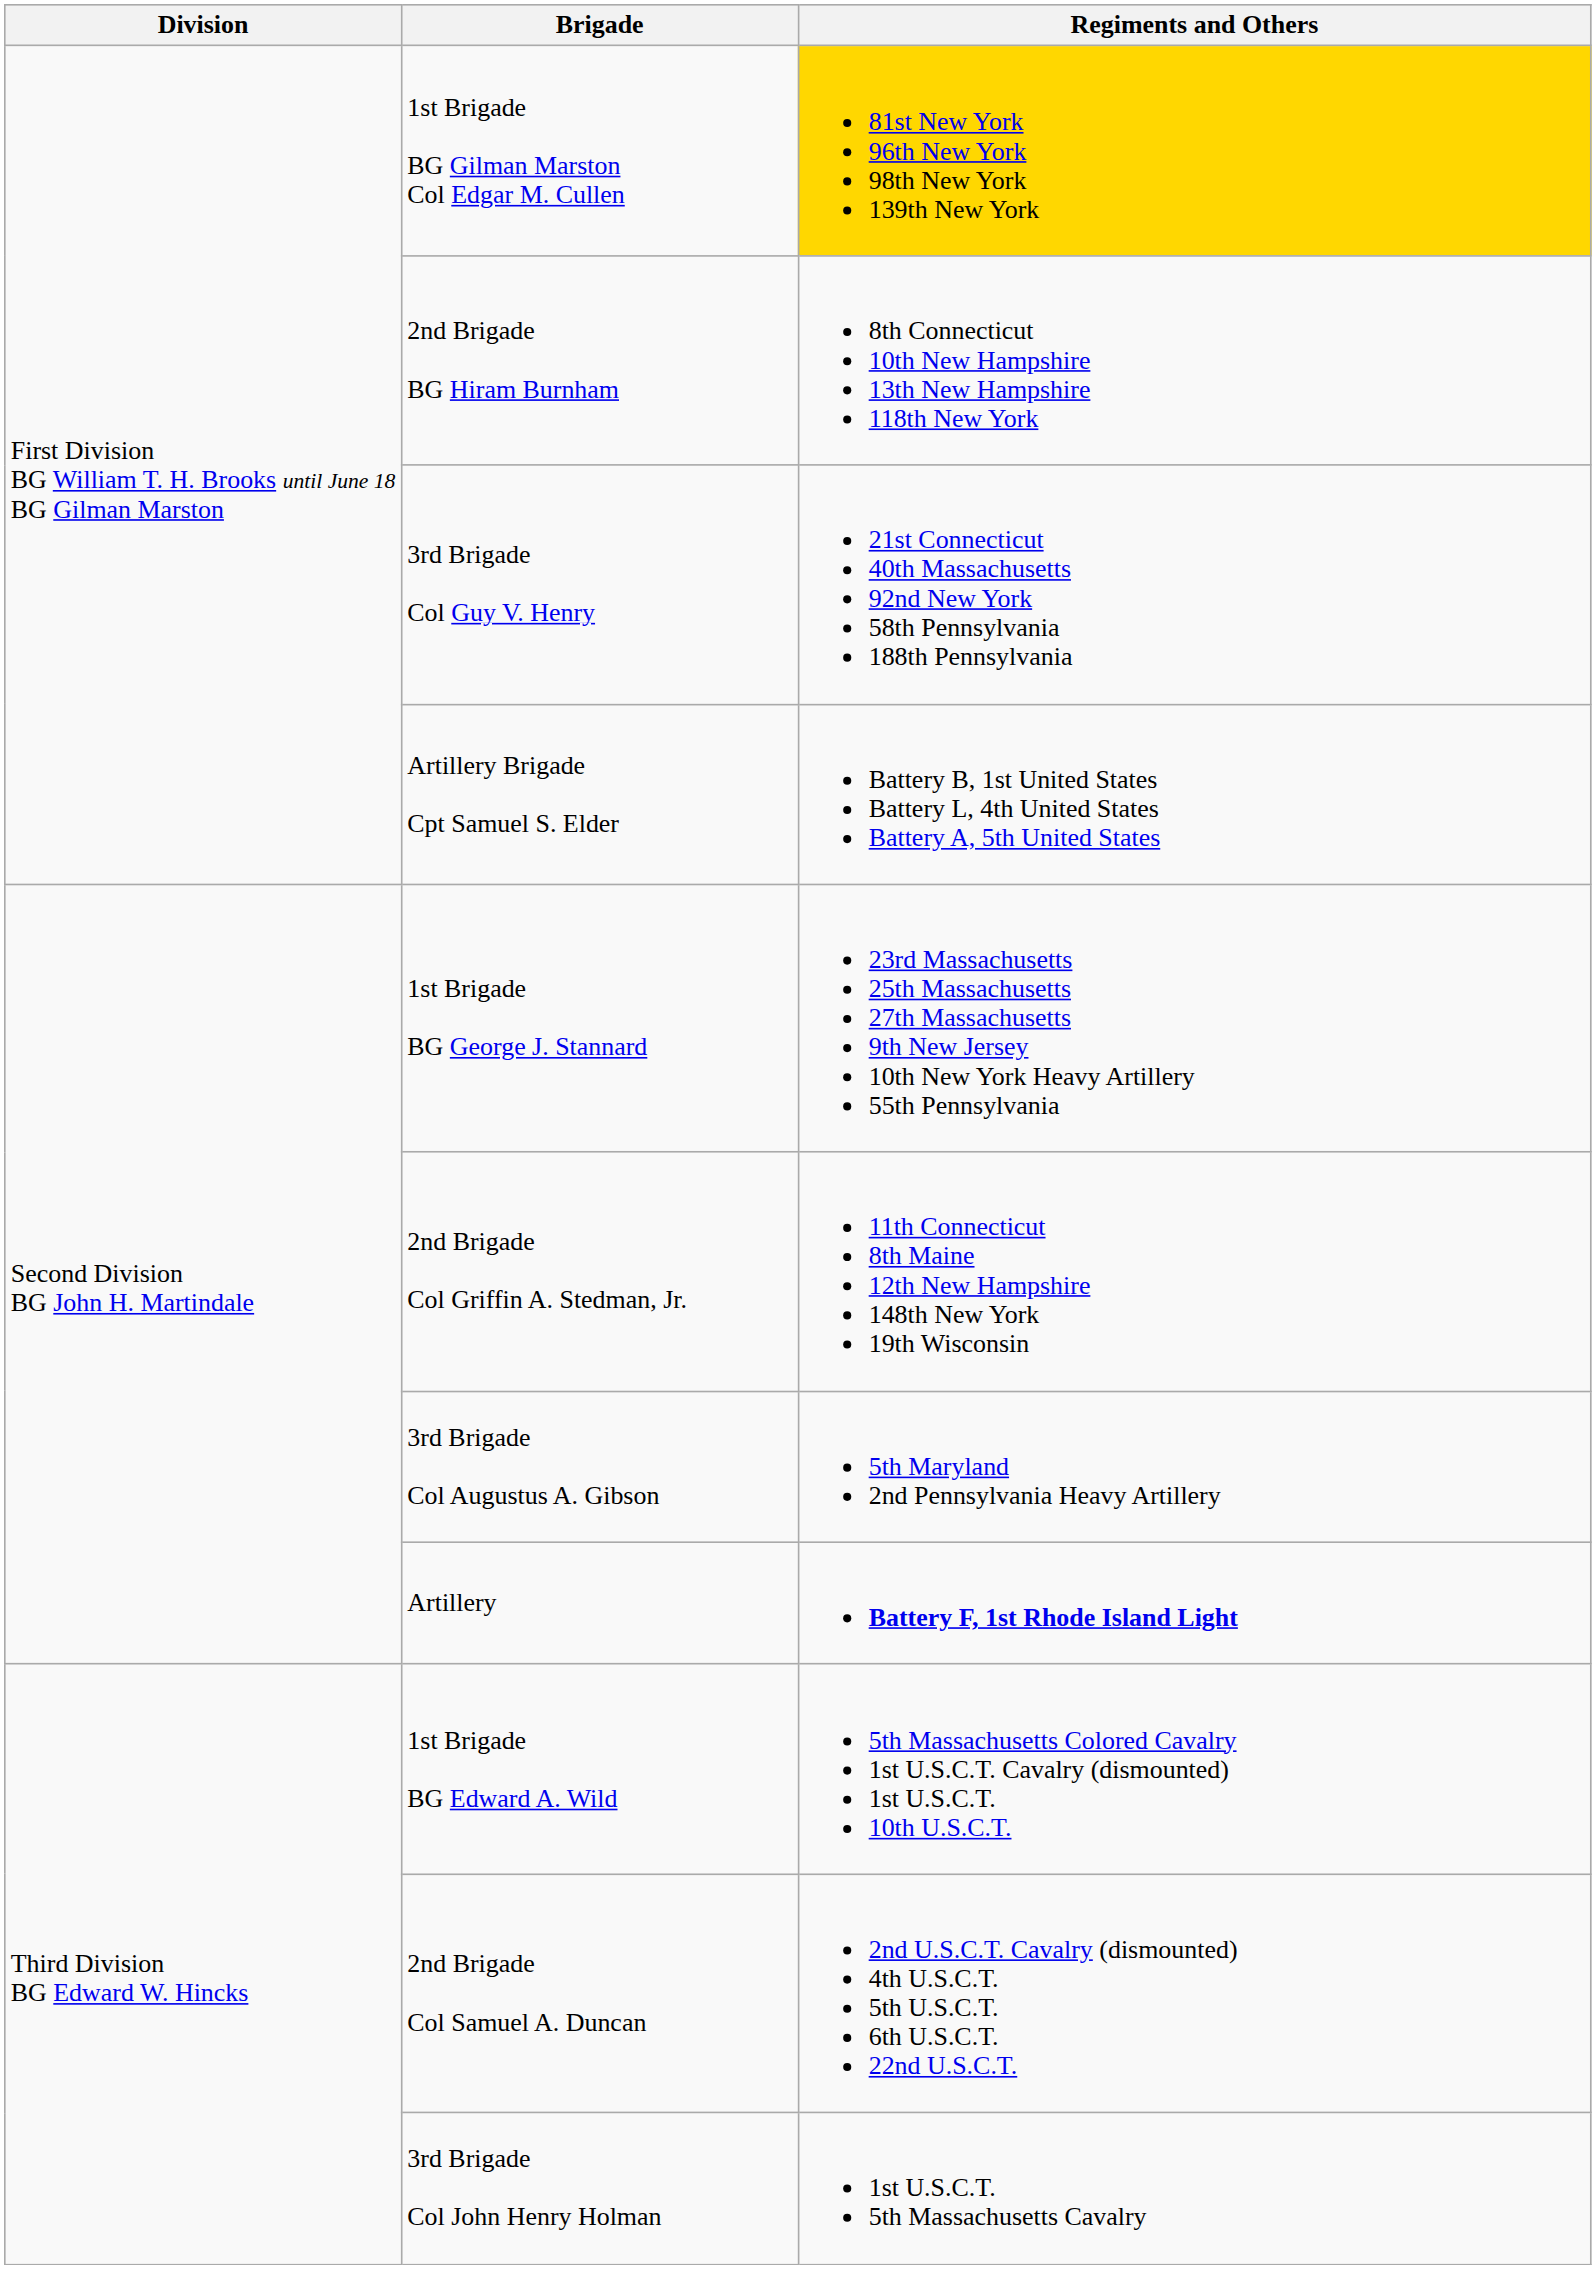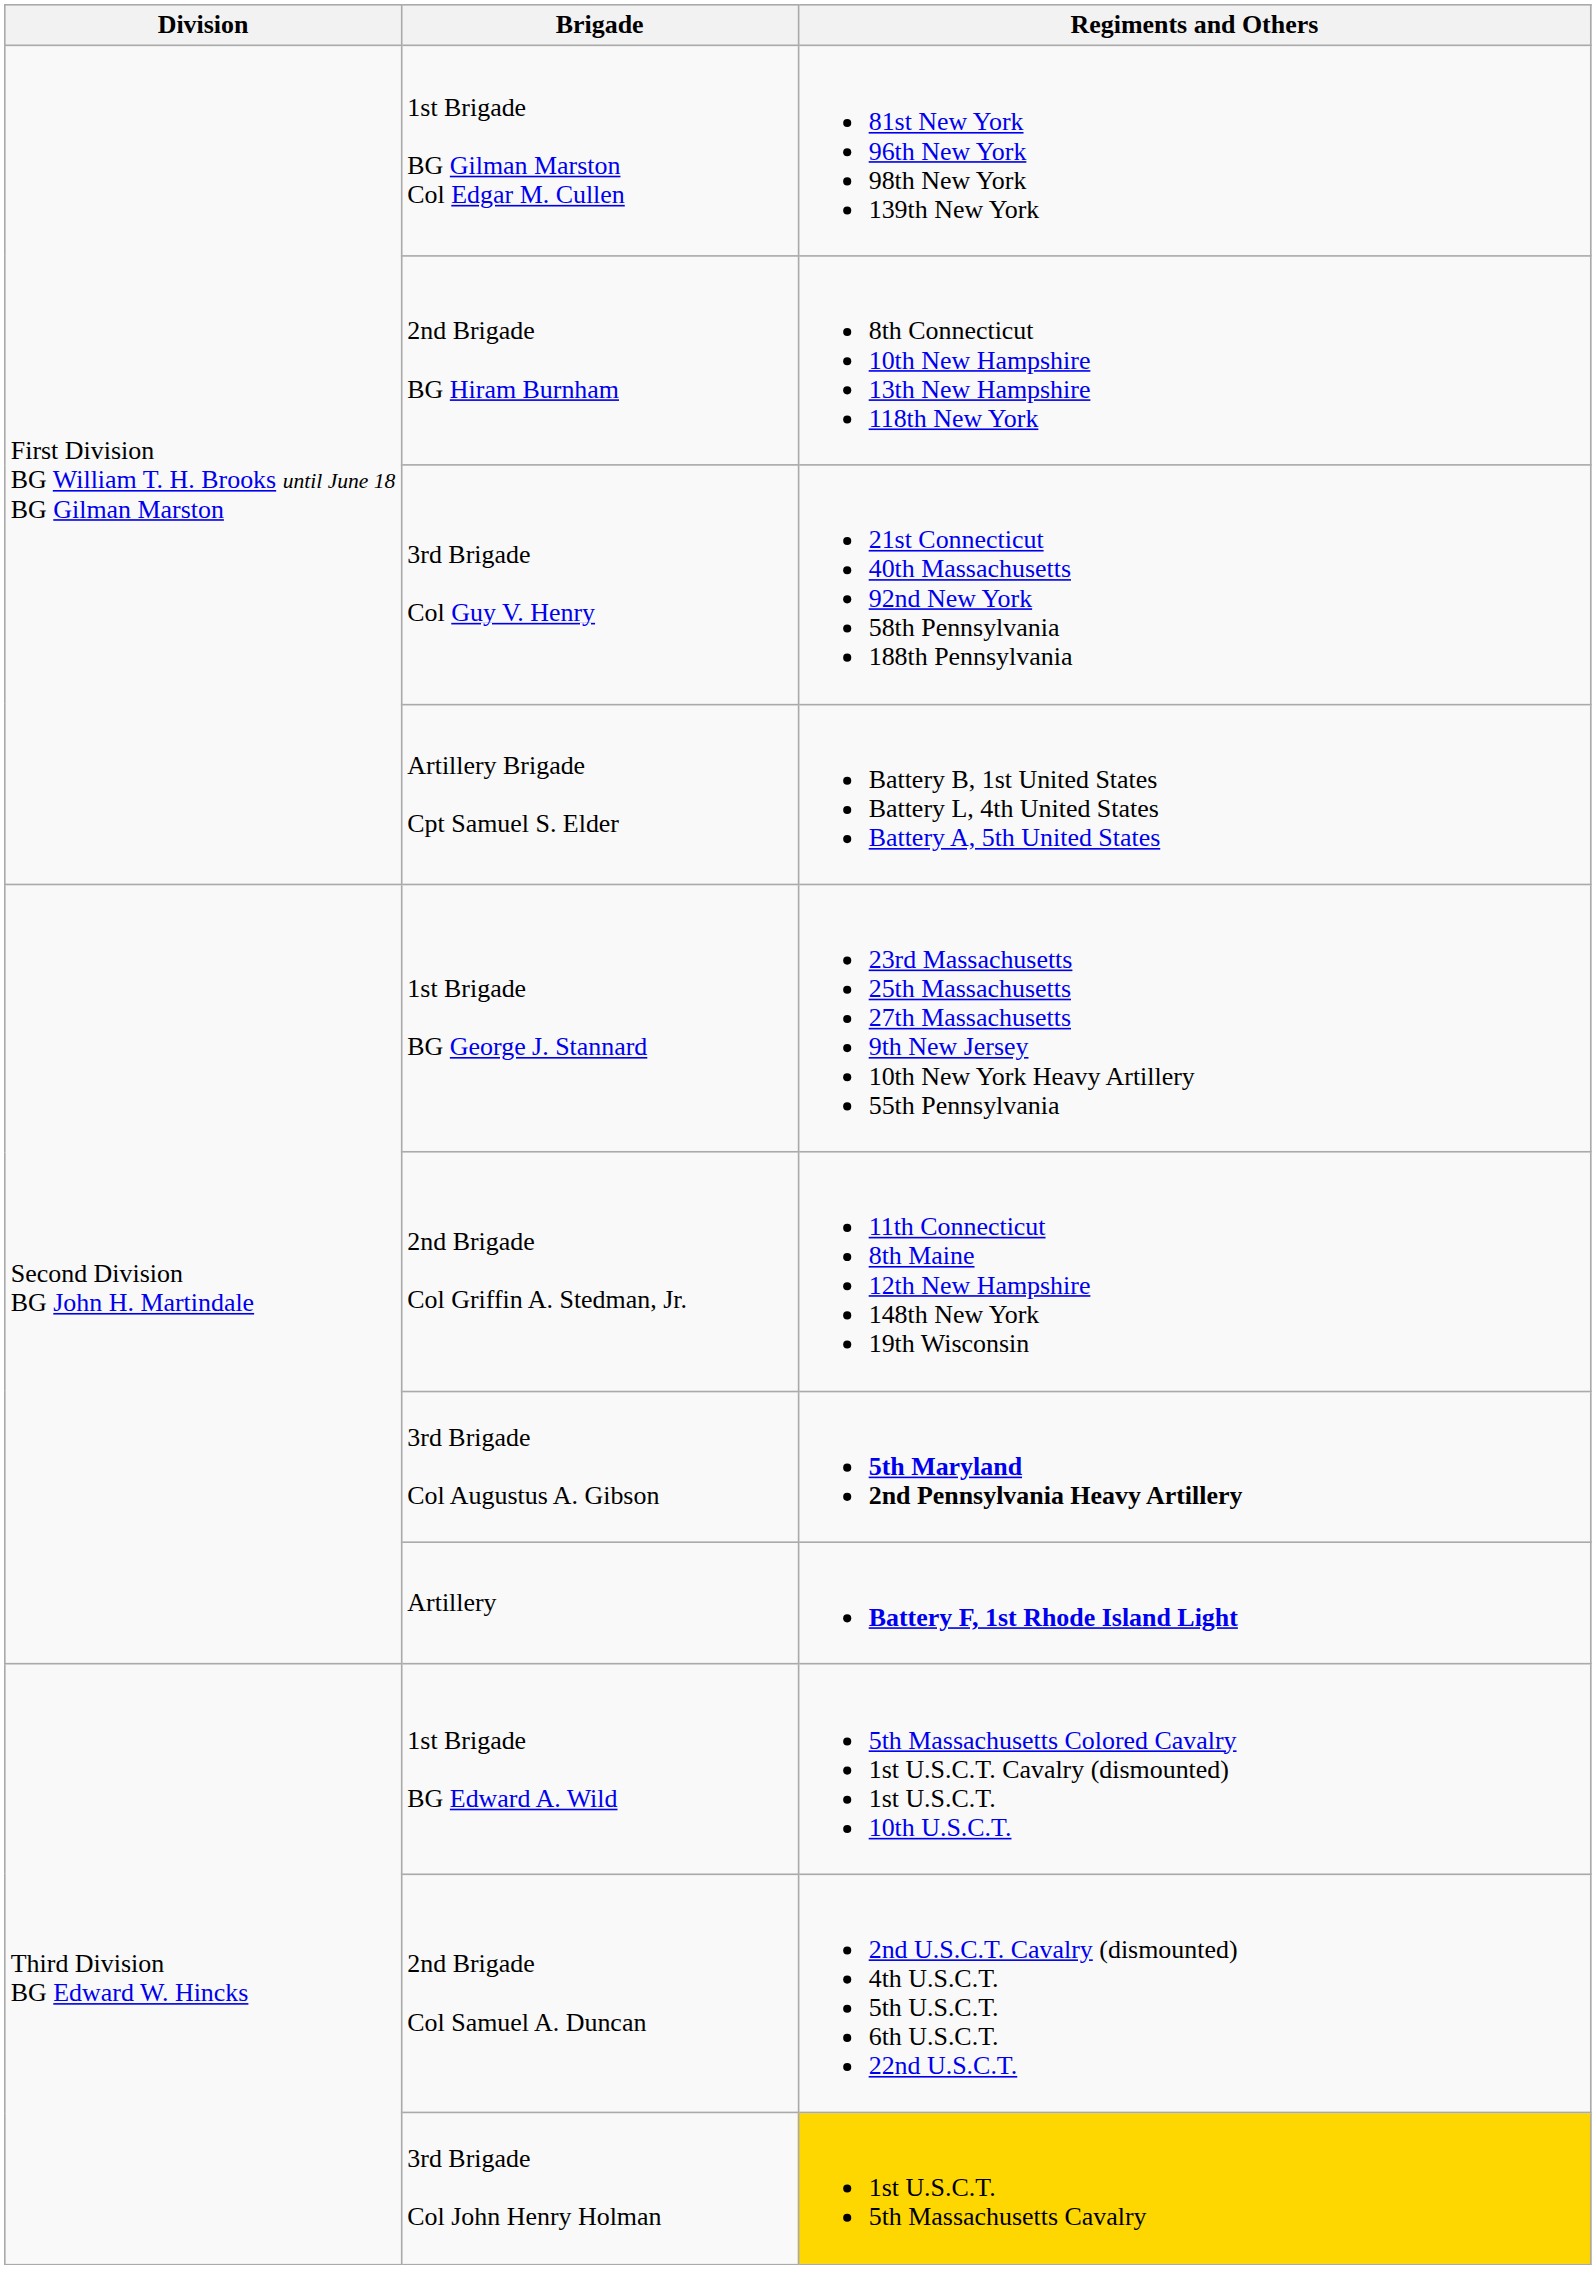(1194, 165) gold background -> (1194, 165) no background
(1194, 1481) normal -> (1194, 1481) bold
(1194, 2203) no background -> (1194, 2203) gold background
